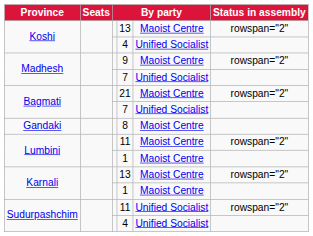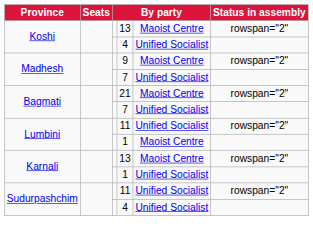- row: (42, 126)
(172, 142) Maoist Centre -> (172, 126) Unified Socialist
(172, 191) Maoist Centre -> (172, 175) Unified Socialist
